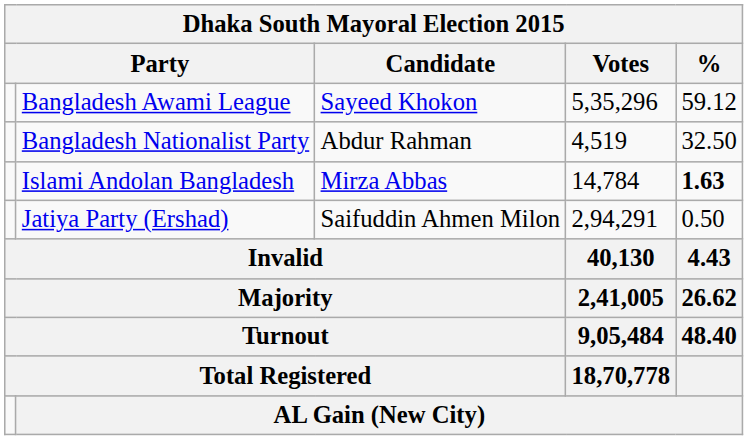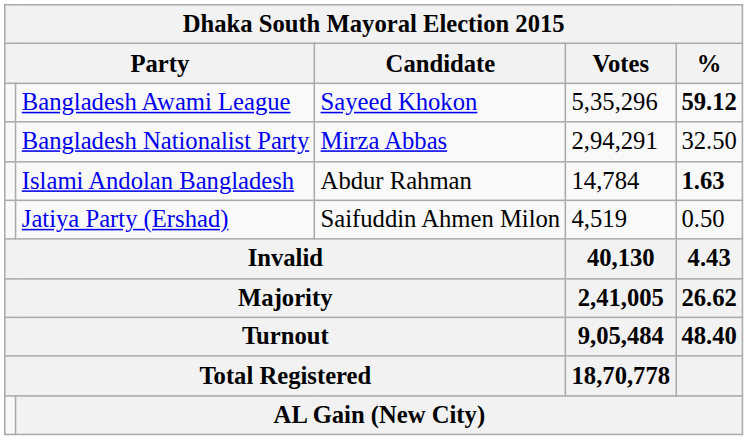(709, 102) normal -> (709, 102) bold
(396, 141) Abdur Rahman -> (384, 141) Mirza Abbas
(599, 141) 4,519 -> (615, 141) 2,94,291
(384, 180) Mirza Abbas -> (396, 180) Abdur Rahman
(615, 219) 2,94,291 -> (599, 219) 4,519
